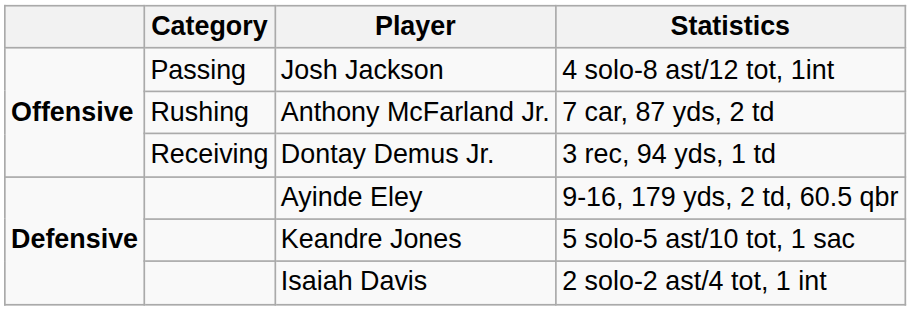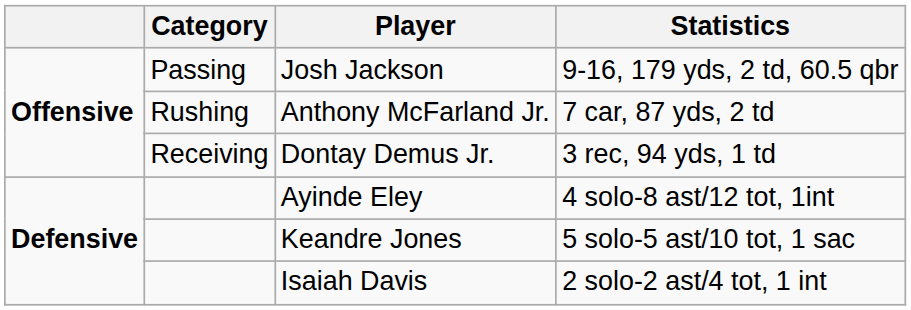(698, 69) 4 solo-8 ast/12 tot, 1int -> (730, 69) 9-16, 179 yds, 2 td, 60.5 qbr
(730, 197) 9-16, 179 yds, 2 td, 60.5 qbr -> (698, 197) 4 solo-8 ast/12 tot, 1int
